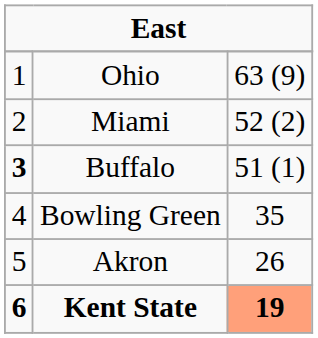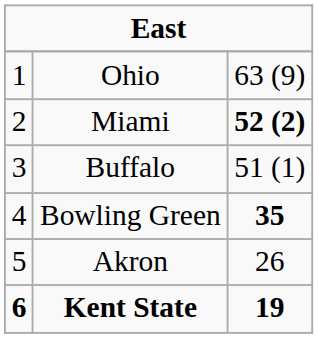(270, 121) normal -> (270, 121) bold
(19, 168) bold -> (19, 168) normal
(270, 215) normal -> (270, 215) bold
(270, 308) lightsalmon background -> (270, 308) no background
